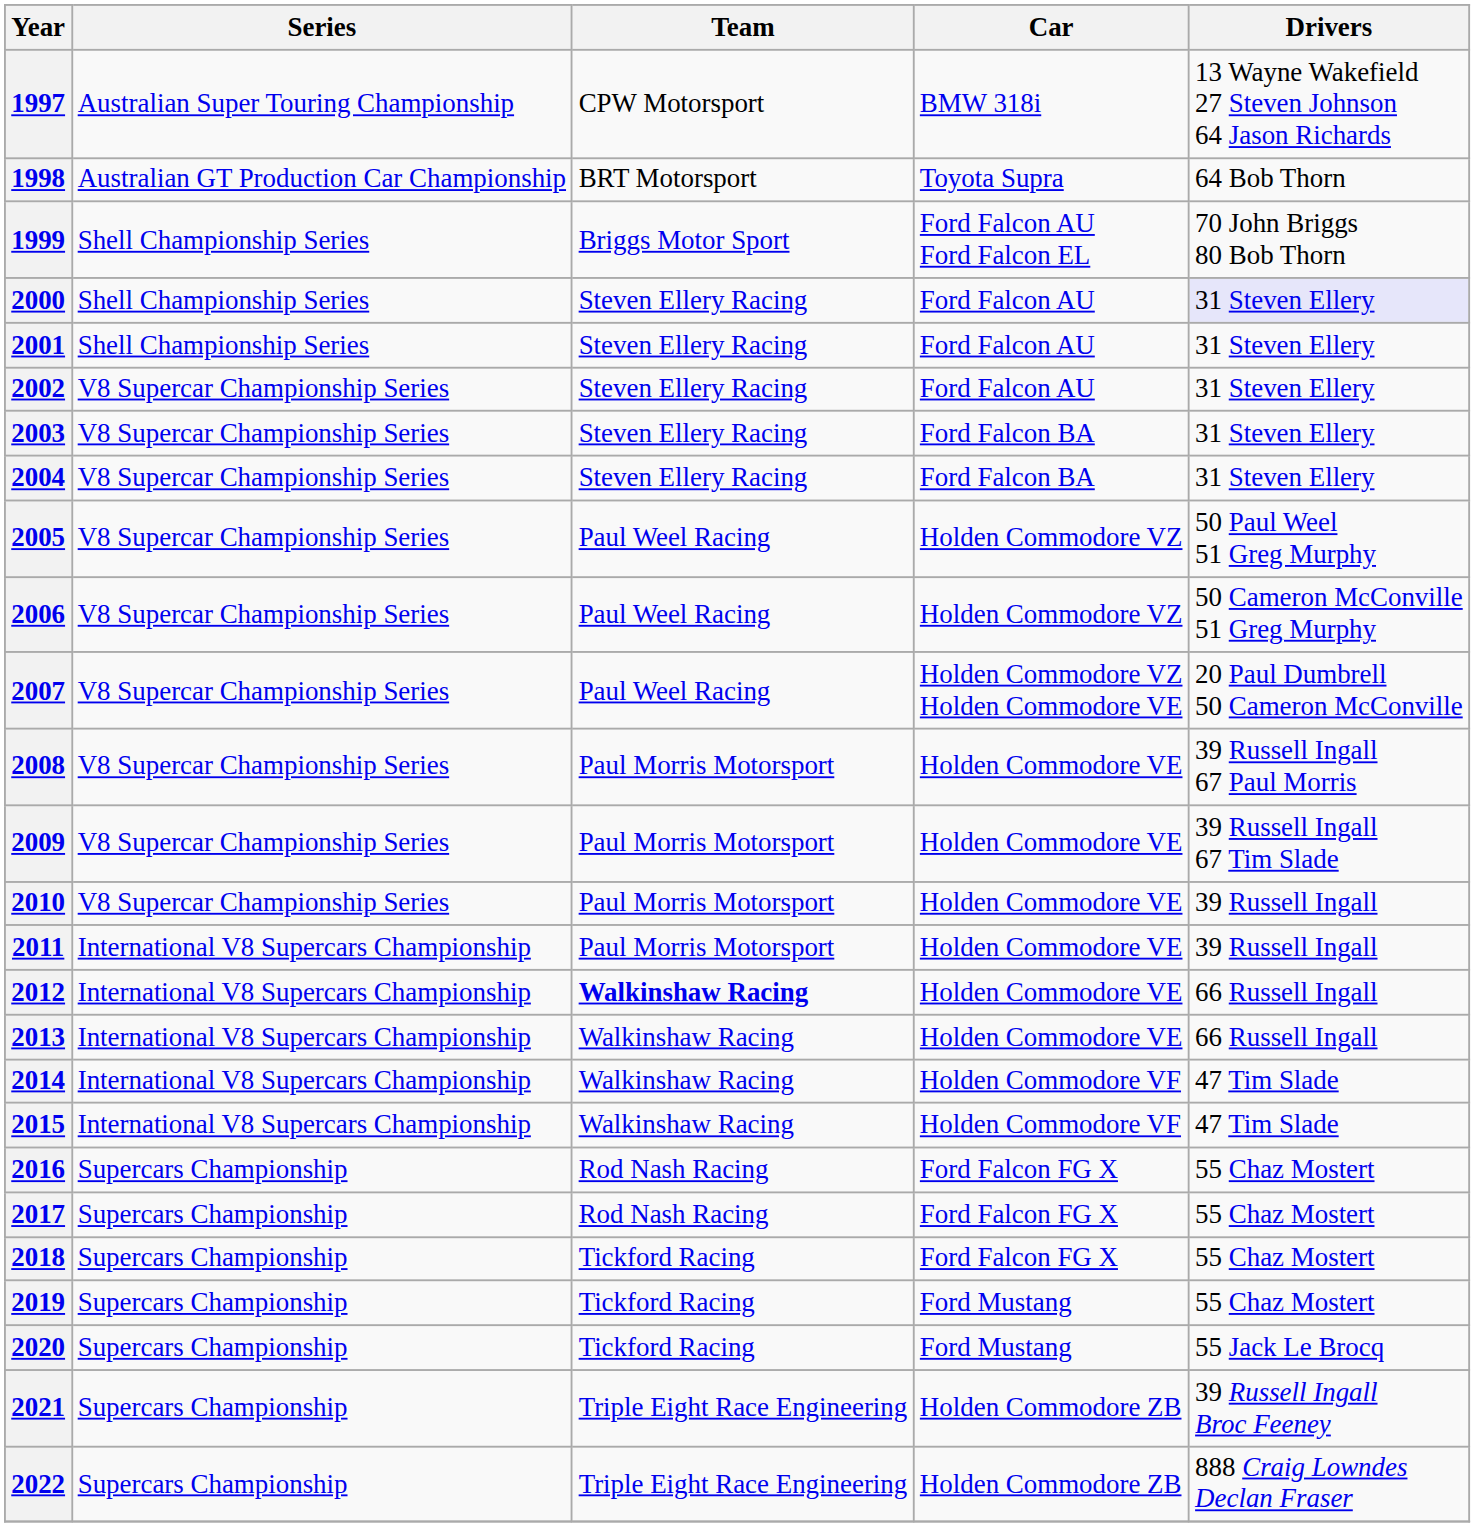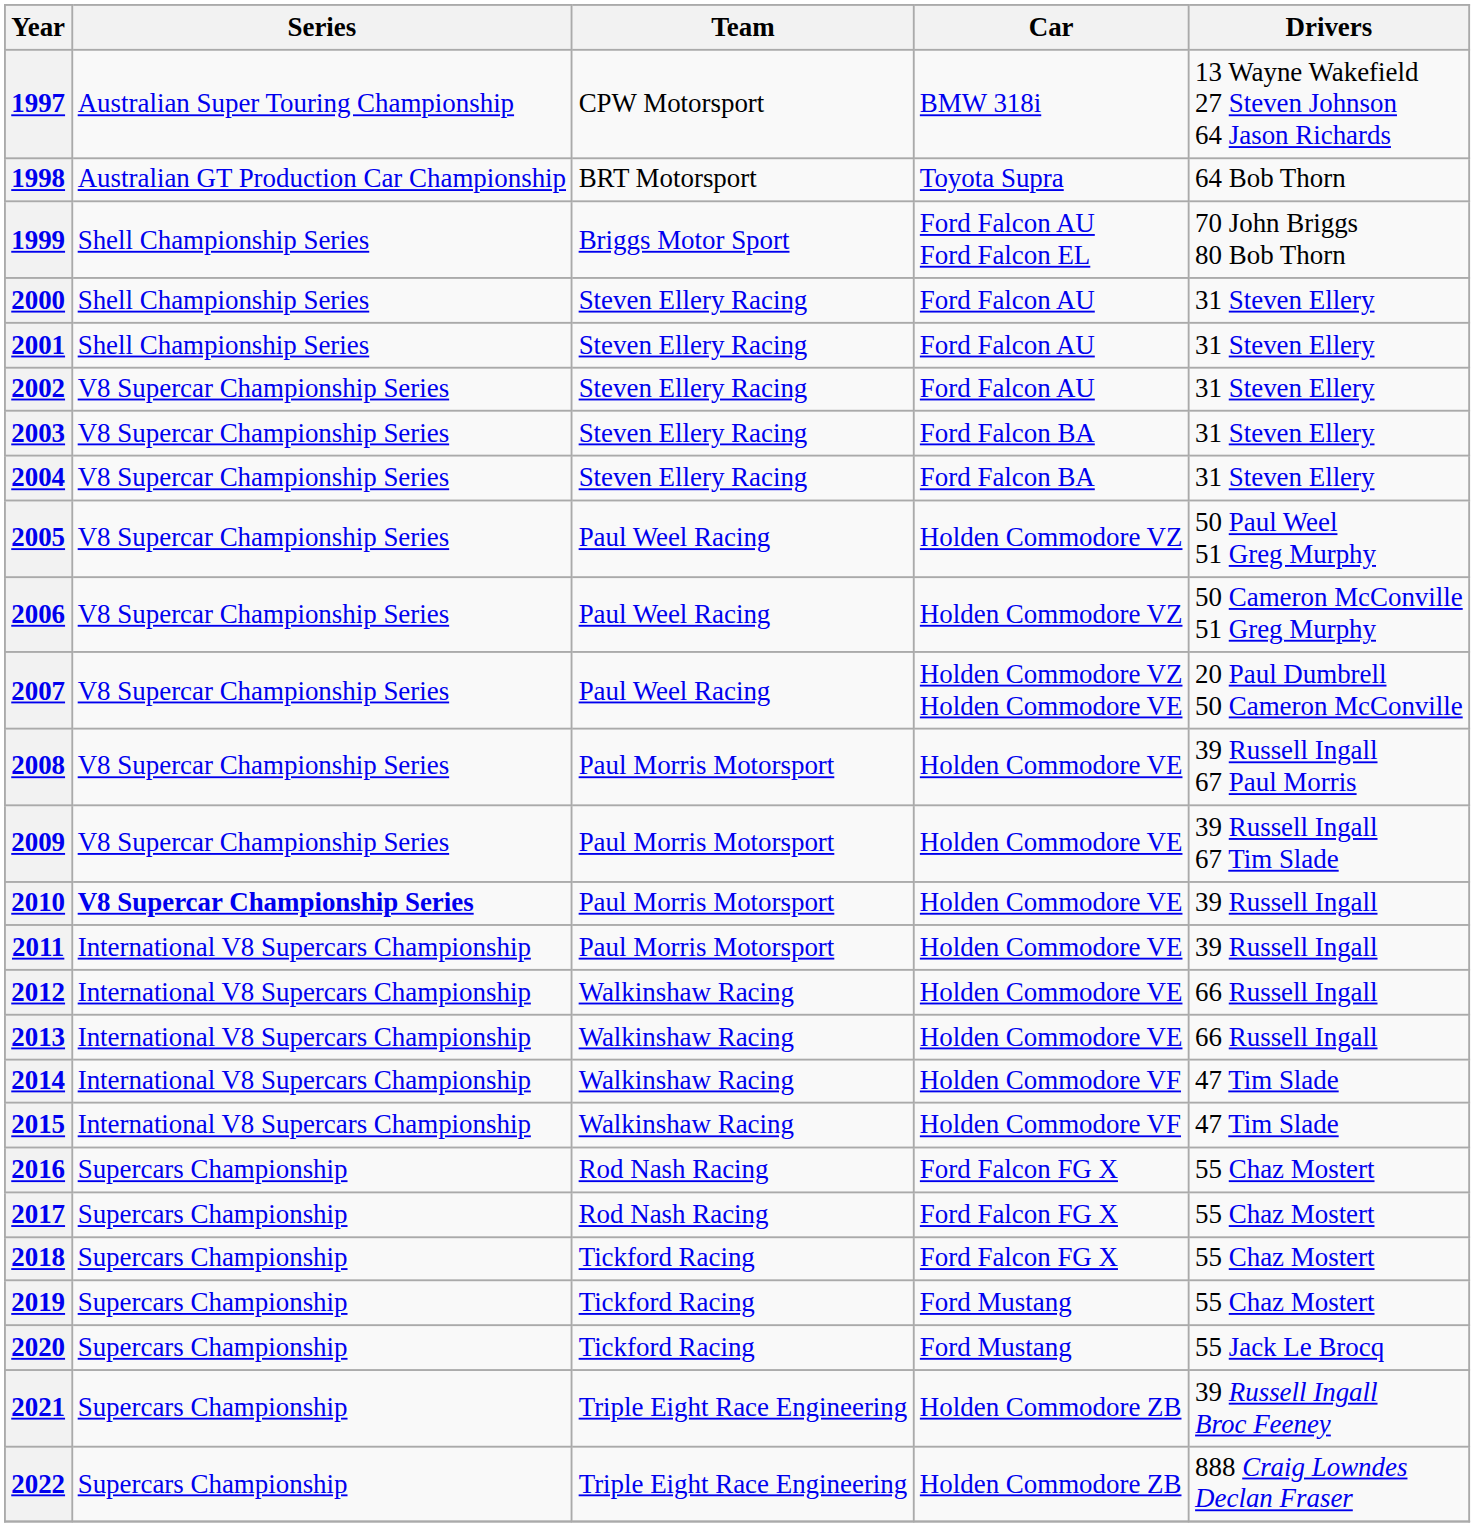(1285, 300) lavender background -> (1285, 300) no background
(263, 903) normal -> (276, 903) bold
(693, 992) bold -> (686, 992) normal
